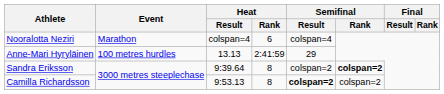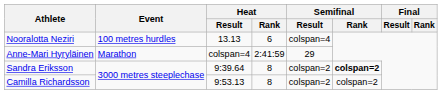(117, 40) Marathon -> (137, 40) 100 metres hurdles
(229, 40) colspan=4 -> (229, 40) 13.13
(137, 54) 100 metres hurdles -> (117, 54) Marathon
(229, 54) 13.13 -> (229, 54) colspan=4
(311, 83) bold -> (310, 83) normal
